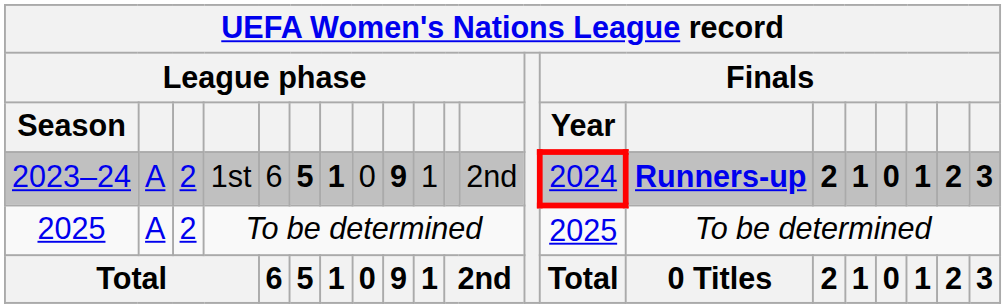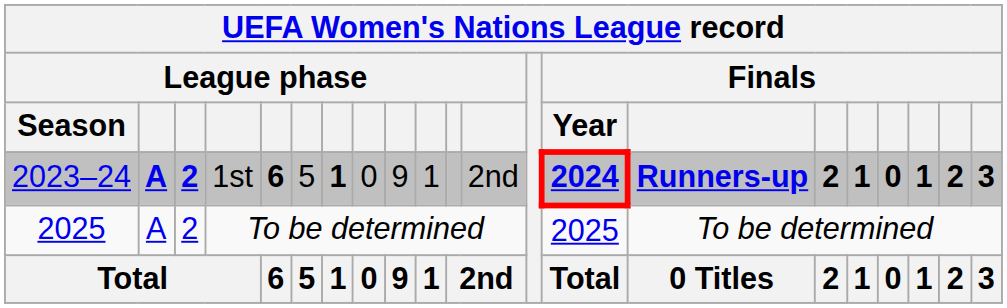(155, 177) normal -> (156, 177) bold
(188, 177) normal -> (190, 177) bold
(274, 177) normal -> (276, 177) bold
(305, 177) bold -> (307, 177) normal
(398, 177) bold -> (400, 177) normal
(583, 177) normal -> (585, 177) bold
